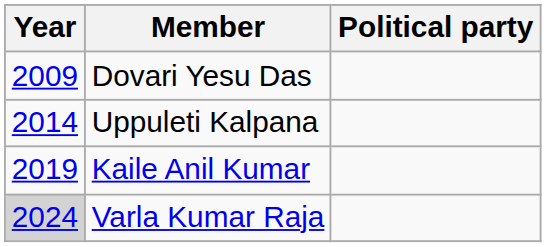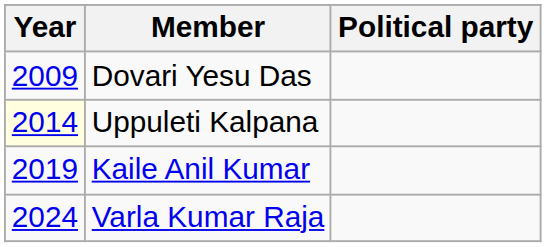(45, 122) no background -> (45, 122) lightyellow background
(45, 216) lightgrey background -> (45, 216) no background
